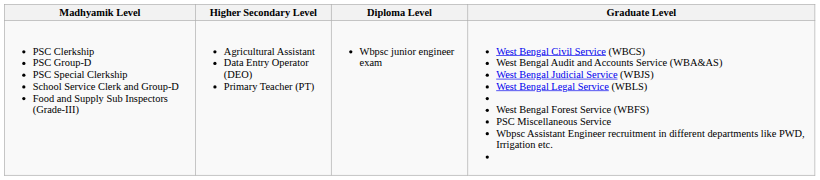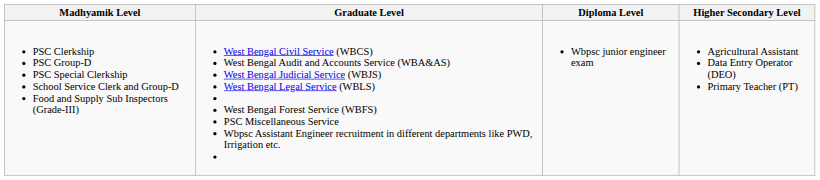columns swapped: (263, 12) <-> (641, 12)
